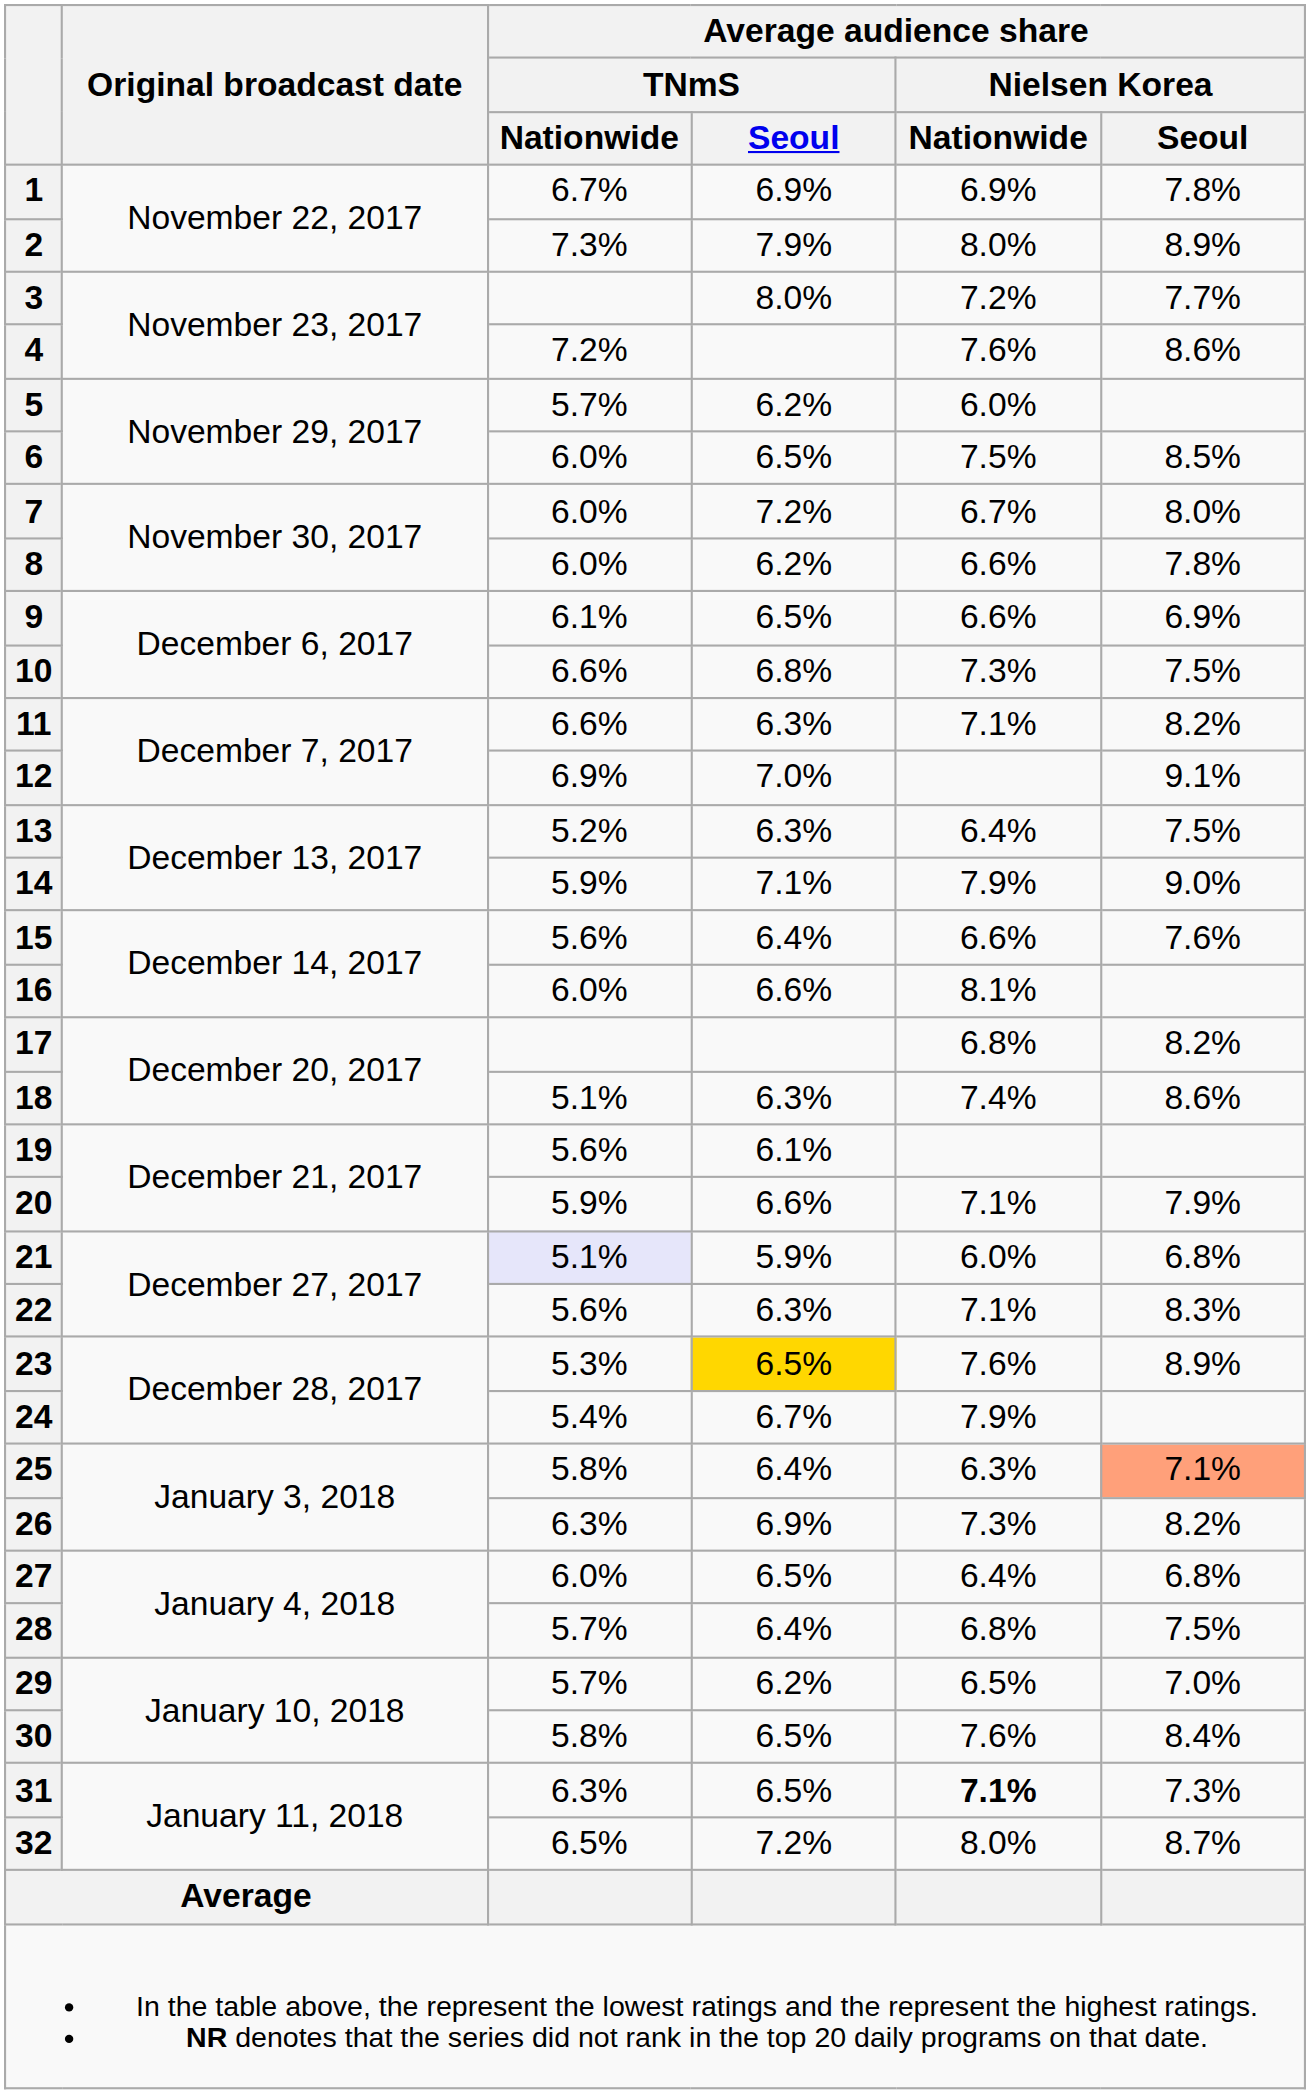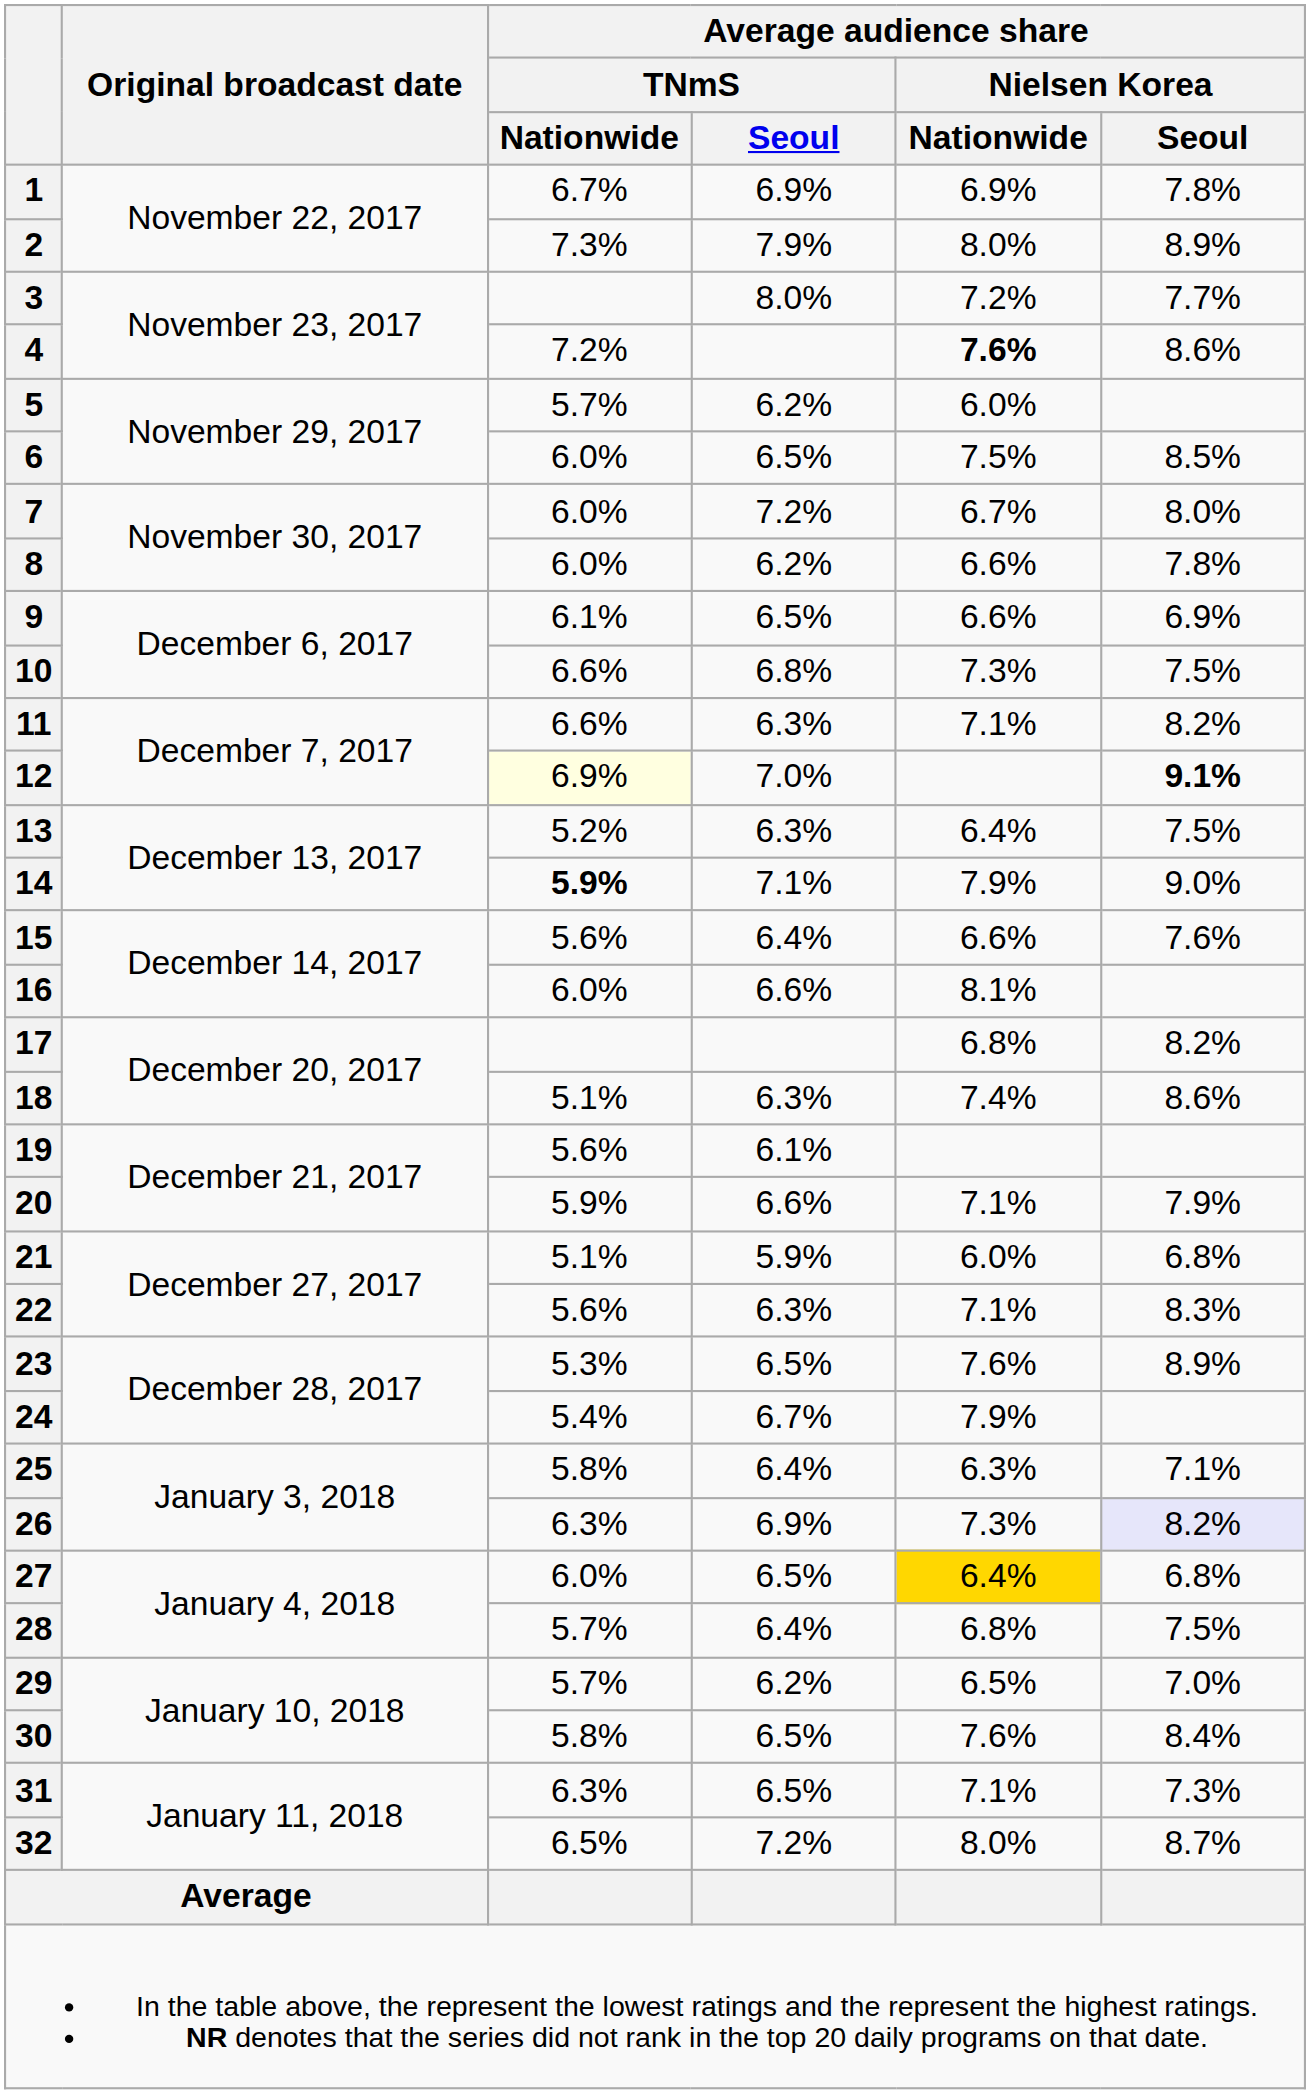(998, 350) normal -> (998, 350) bold
(589, 777) no background -> (589, 777) lightyellow background
(1203, 777) normal -> (1203, 777) bold
(589, 883) normal -> (589, 883) bold
(589, 1256) lavender background -> (589, 1256) no background
(794, 1363) gold background -> (794, 1363) no background
(1203, 1469) lightsalmon background -> (1203, 1469) no background
(1203, 1523) no background -> (1203, 1523) lavender background
(998, 1576) no background -> (998, 1576) gold background
(998, 1789) bold -> (998, 1789) normal
